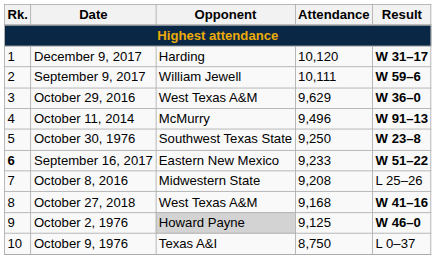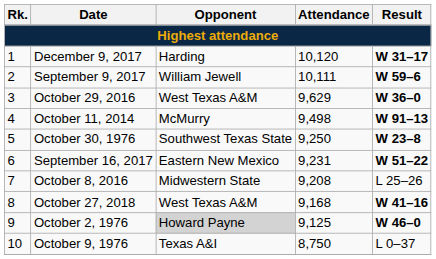(315, 118) 9,496 -> (315, 118) 9,498
(11, 160) bold -> (11, 160) normal
(315, 160) 9,233 -> (315, 160) 9,231
